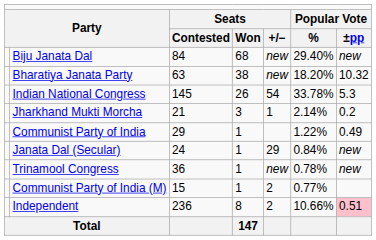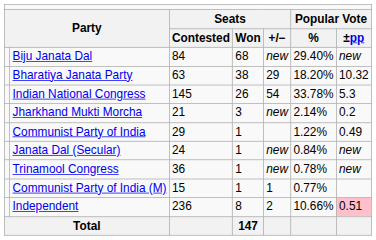(277, 75) new -> (273, 75) 29
(270, 113) 1 -> (277, 113) new
(273, 150) 29 -> (277, 150) new
(270, 188) 2 -> (270, 188) 1
